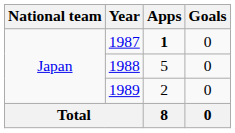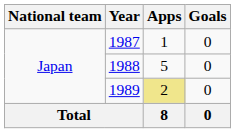(164, 41) bold -> (164, 41) normal
(164, 90) no background -> (164, 90) khaki background
